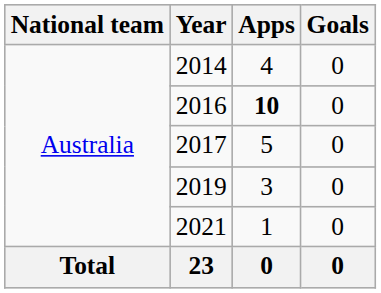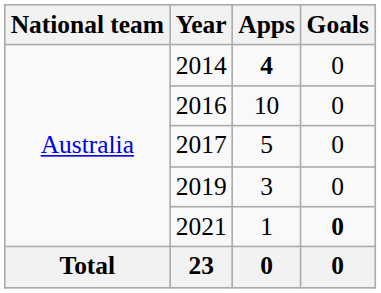(267, 65) normal -> (267, 65) bold
(267, 105) bold -> (267, 105) normal
(338, 226) normal -> (338, 226) bold
